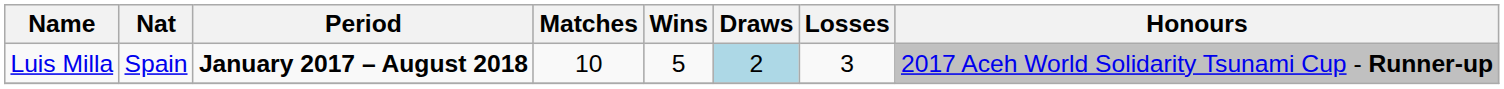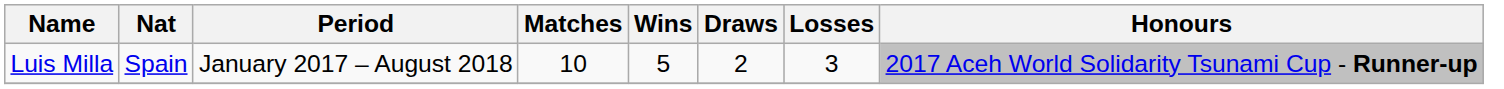(363, 63) bold -> (356, 63) normal
(756, 63) lightblue background -> (741, 63) no background
